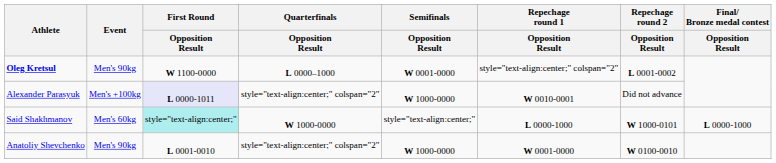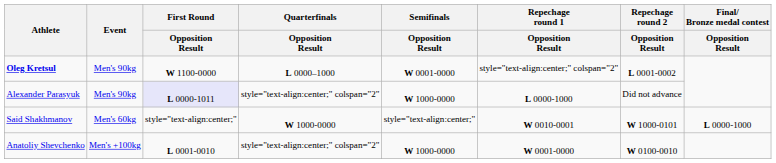(115, 94) Men's +100kg -> (115, 94) Men's 90kg
(549, 100) W 0010-0001 -> (549, 100) L 0000-1000
(191, 120) paleturquoise background -> (191, 120) no background
(549, 125) L 0000-1000 -> (549, 125) W 0010-0001
(115, 146) Men's 90kg -> (115, 146) Men's +100kg
